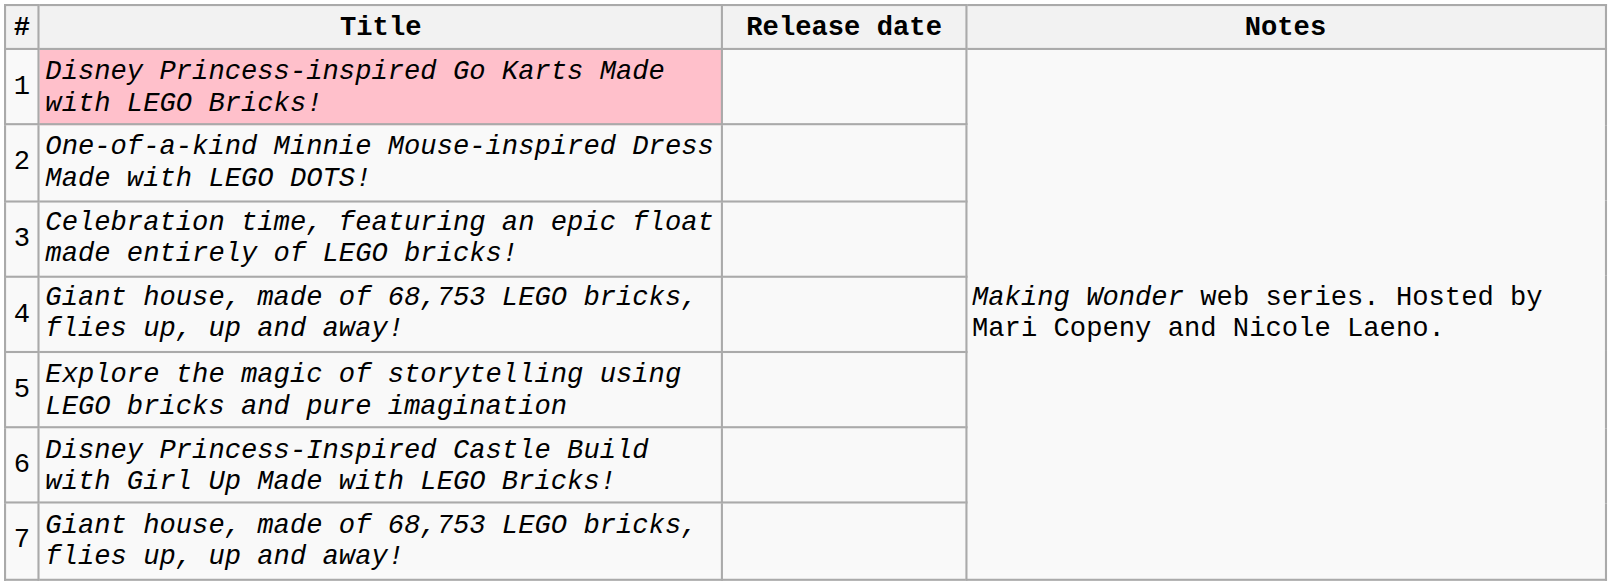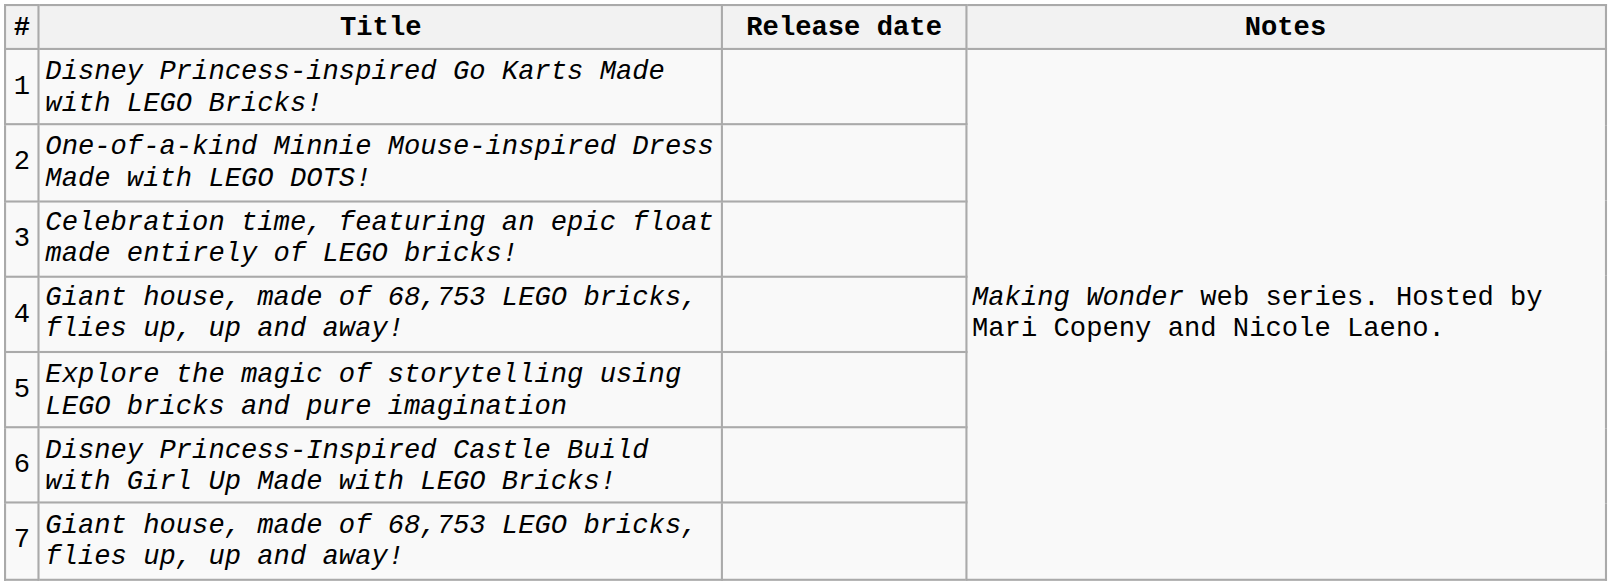(355, 87) pink background -> (355, 87) no background
